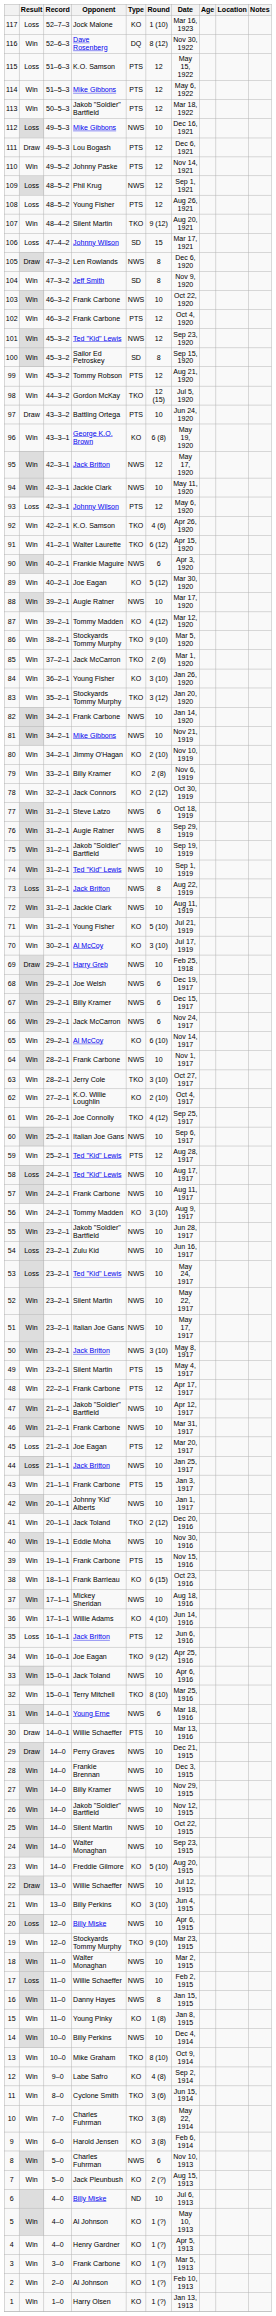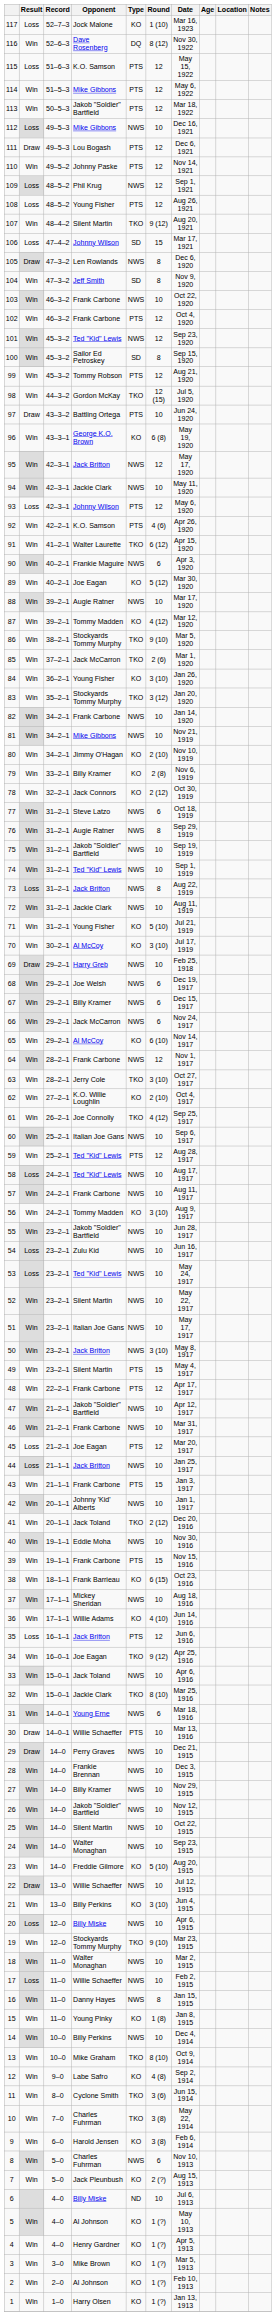(136, 526) TKO -> (136, 526) PTS
(159, 1060) 10 -> (159, 1060) 12
(94, 1694) Terry Mitchell -> (92, 1694) Jackie Clark
(97, 2264) Frank Carbone -> (91, 2264) Mike Brown
